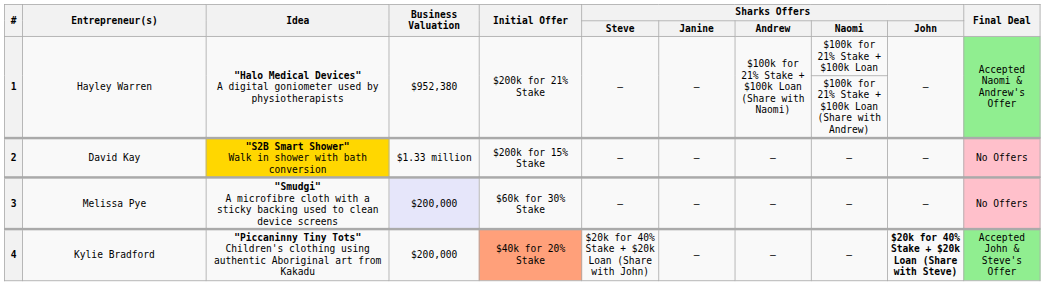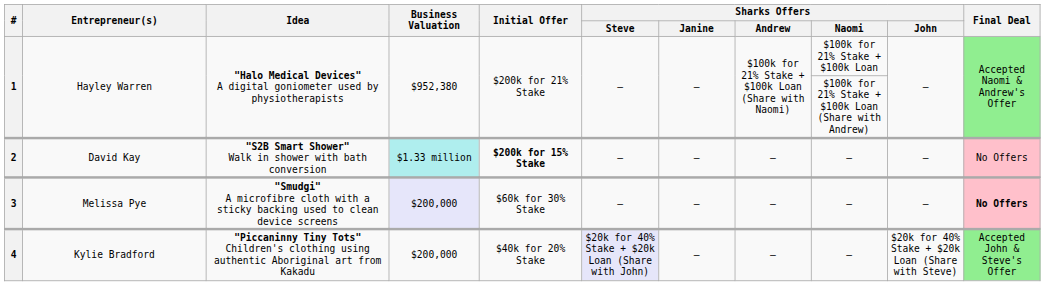(298, 158) gold background -> (298, 158) no background
(434, 158) no background -> (434, 158) paleturquoise background
(531, 158) normal -> (531, 158) bold
(1002, 203) normal -> (1002, 203) bold
(531, 255) lightsalmon background -> (531, 255) no background
(620, 255) no background -> (620, 255) lavender background
(926, 255) bold -> (926, 255) normal
